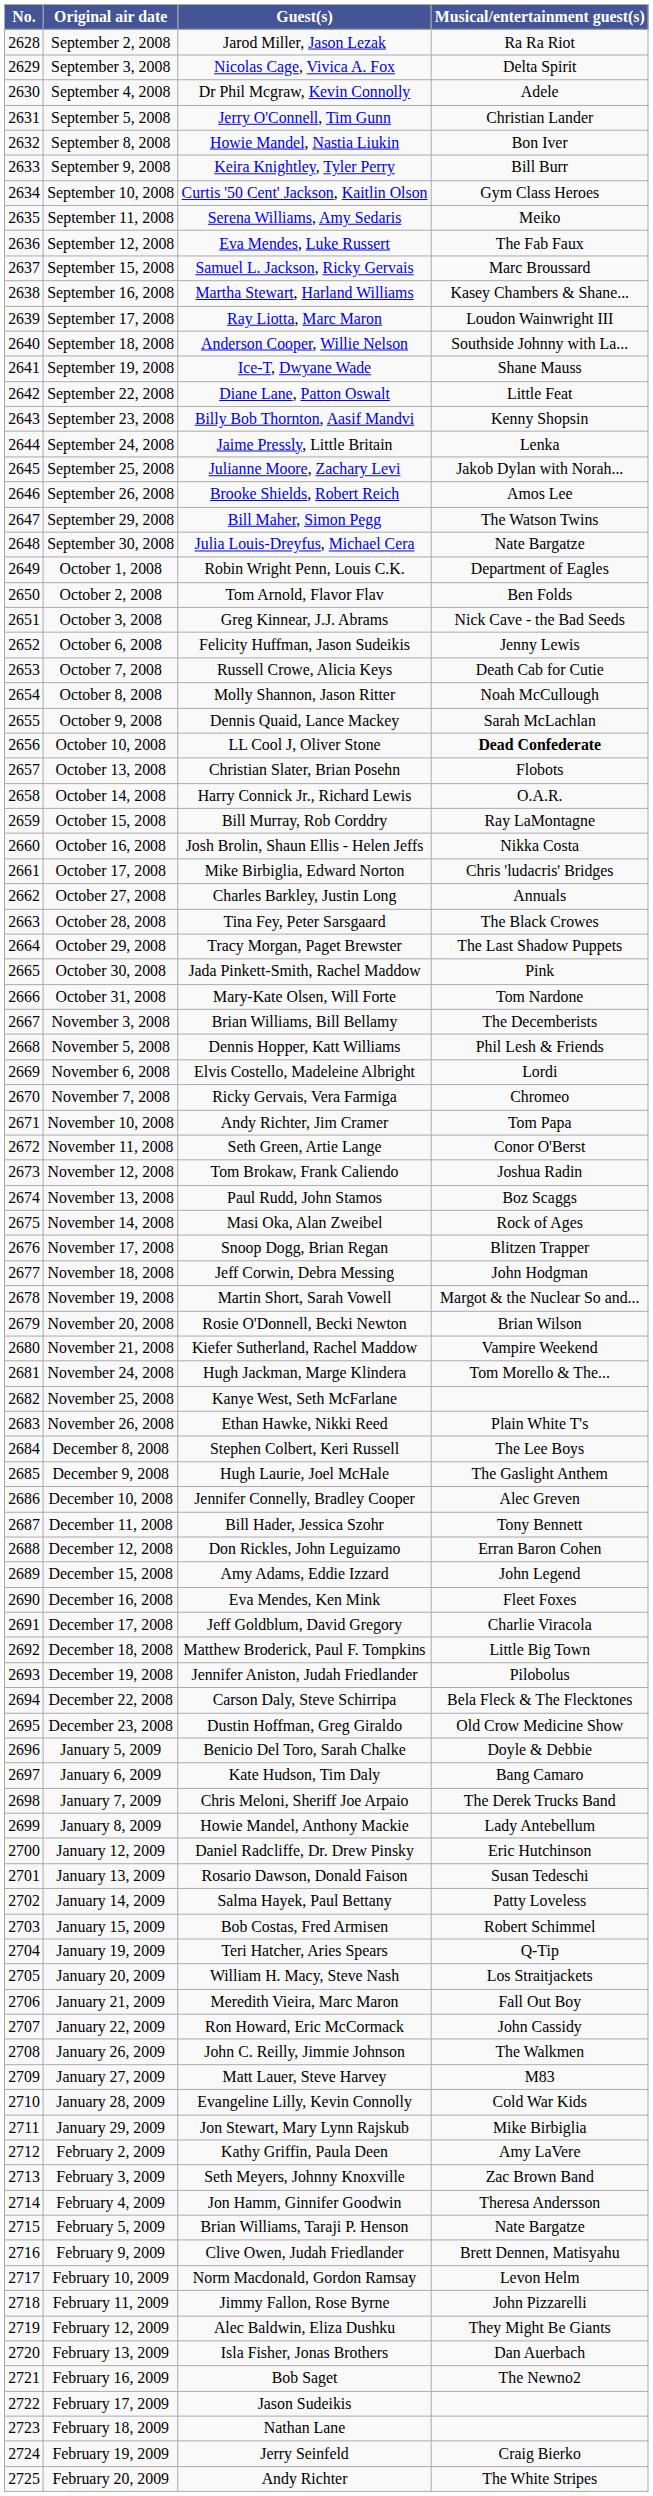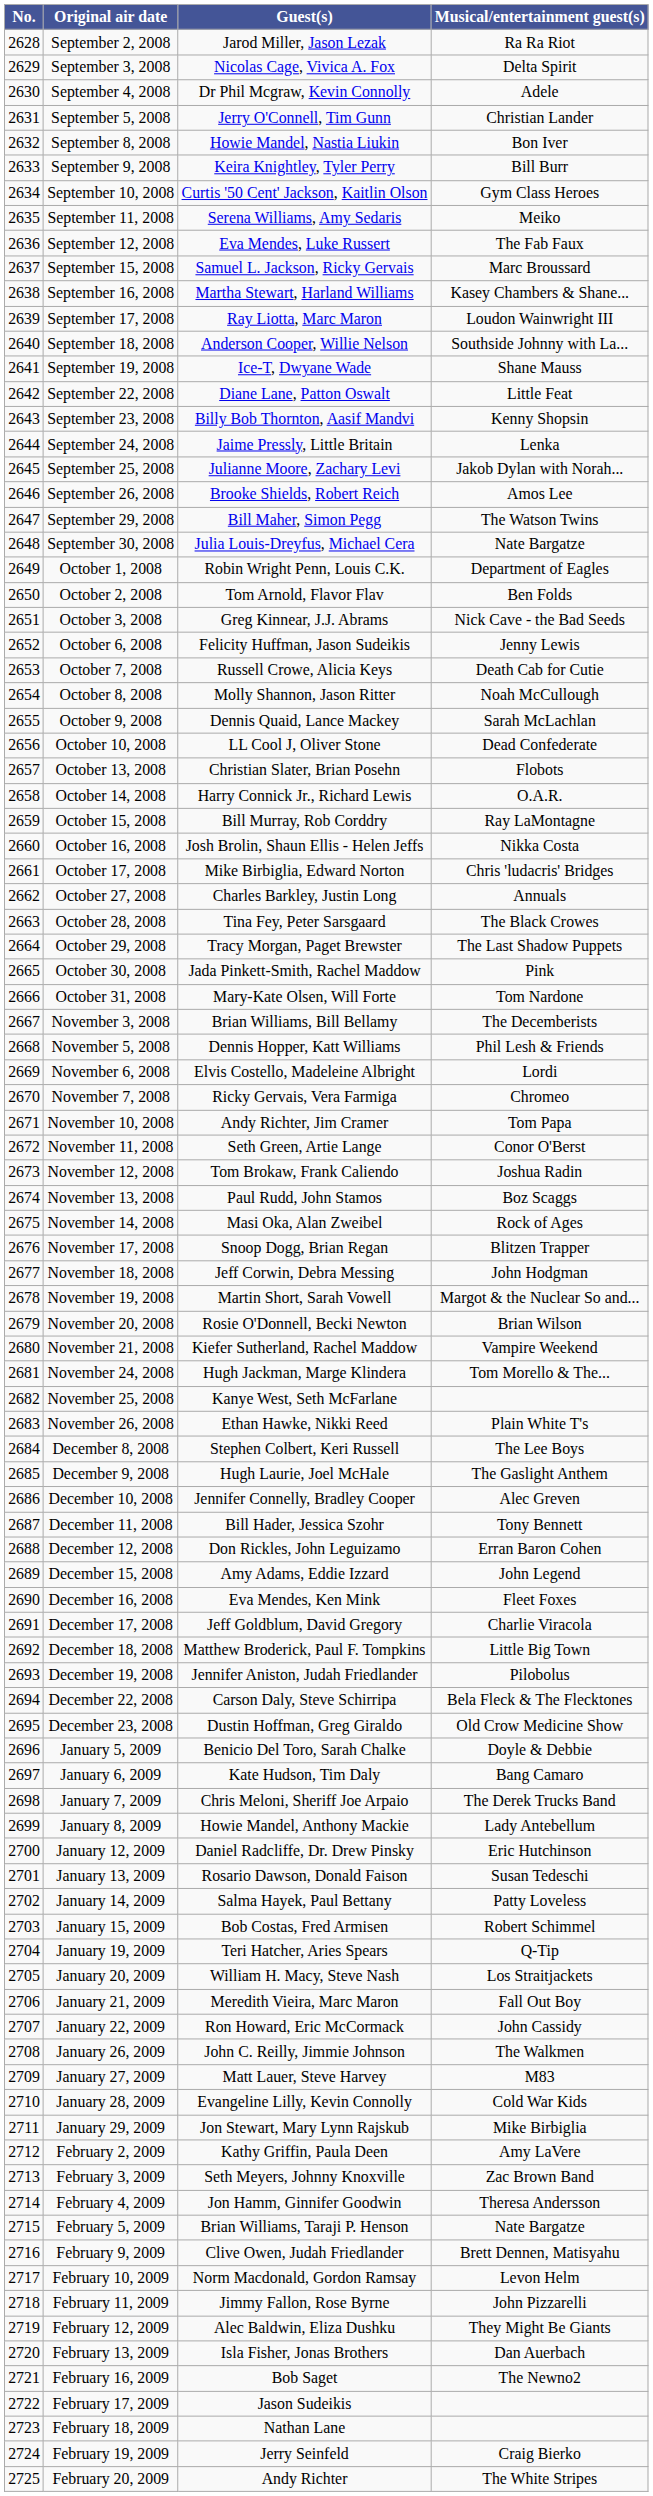(540, 745) bold -> (540, 745) normal
